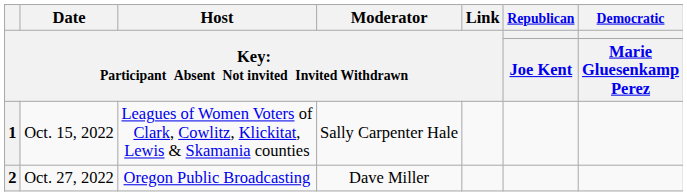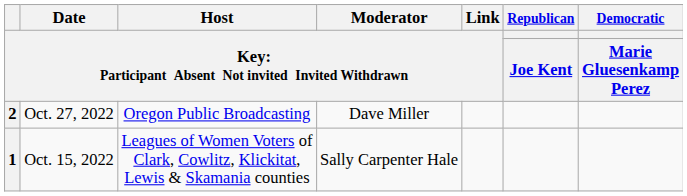rows swapped: (12, 133) <-> (12, 177)
